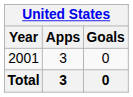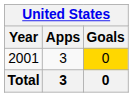(106, 59) no background -> (106, 59) gold background
